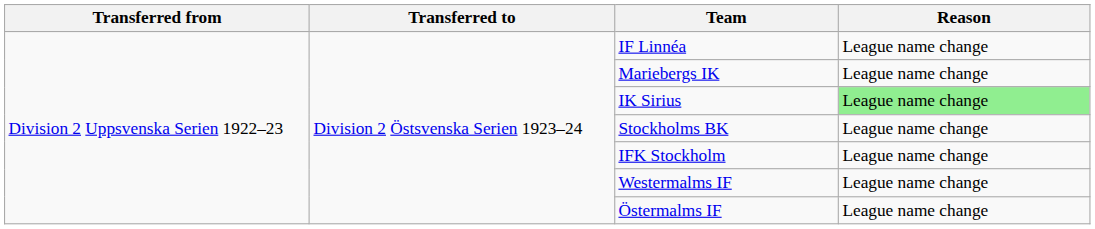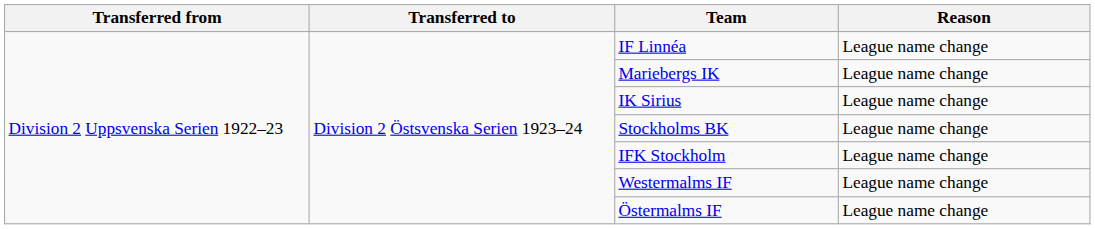(915, 100) lightgreen background -> (915, 100) no background
